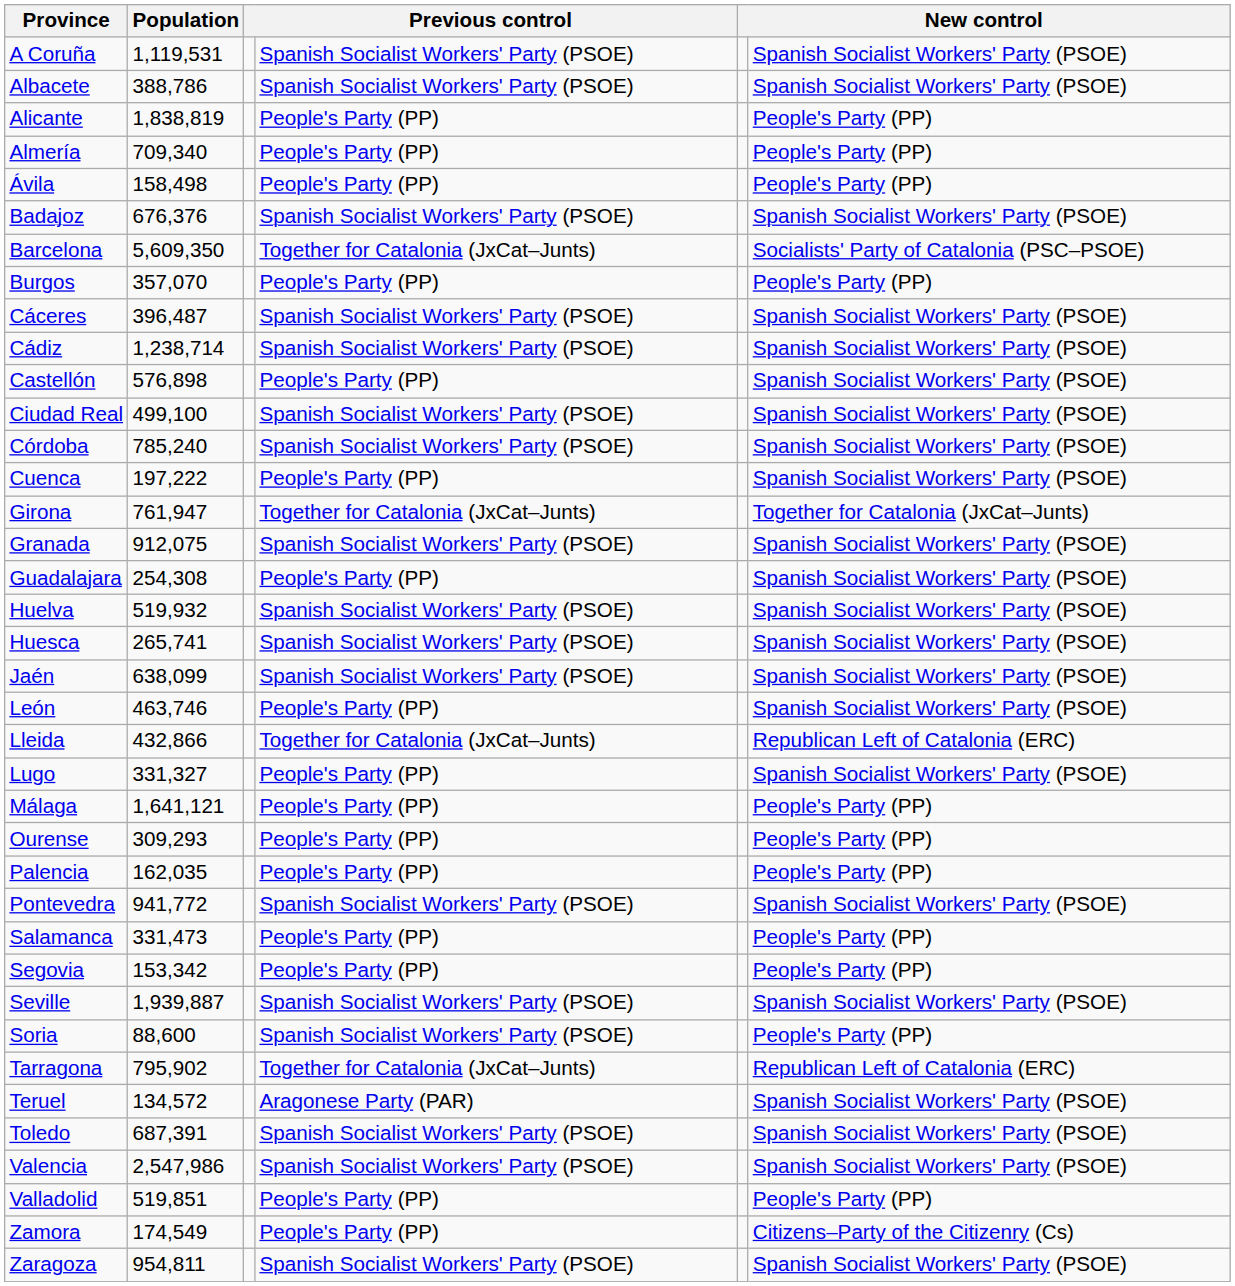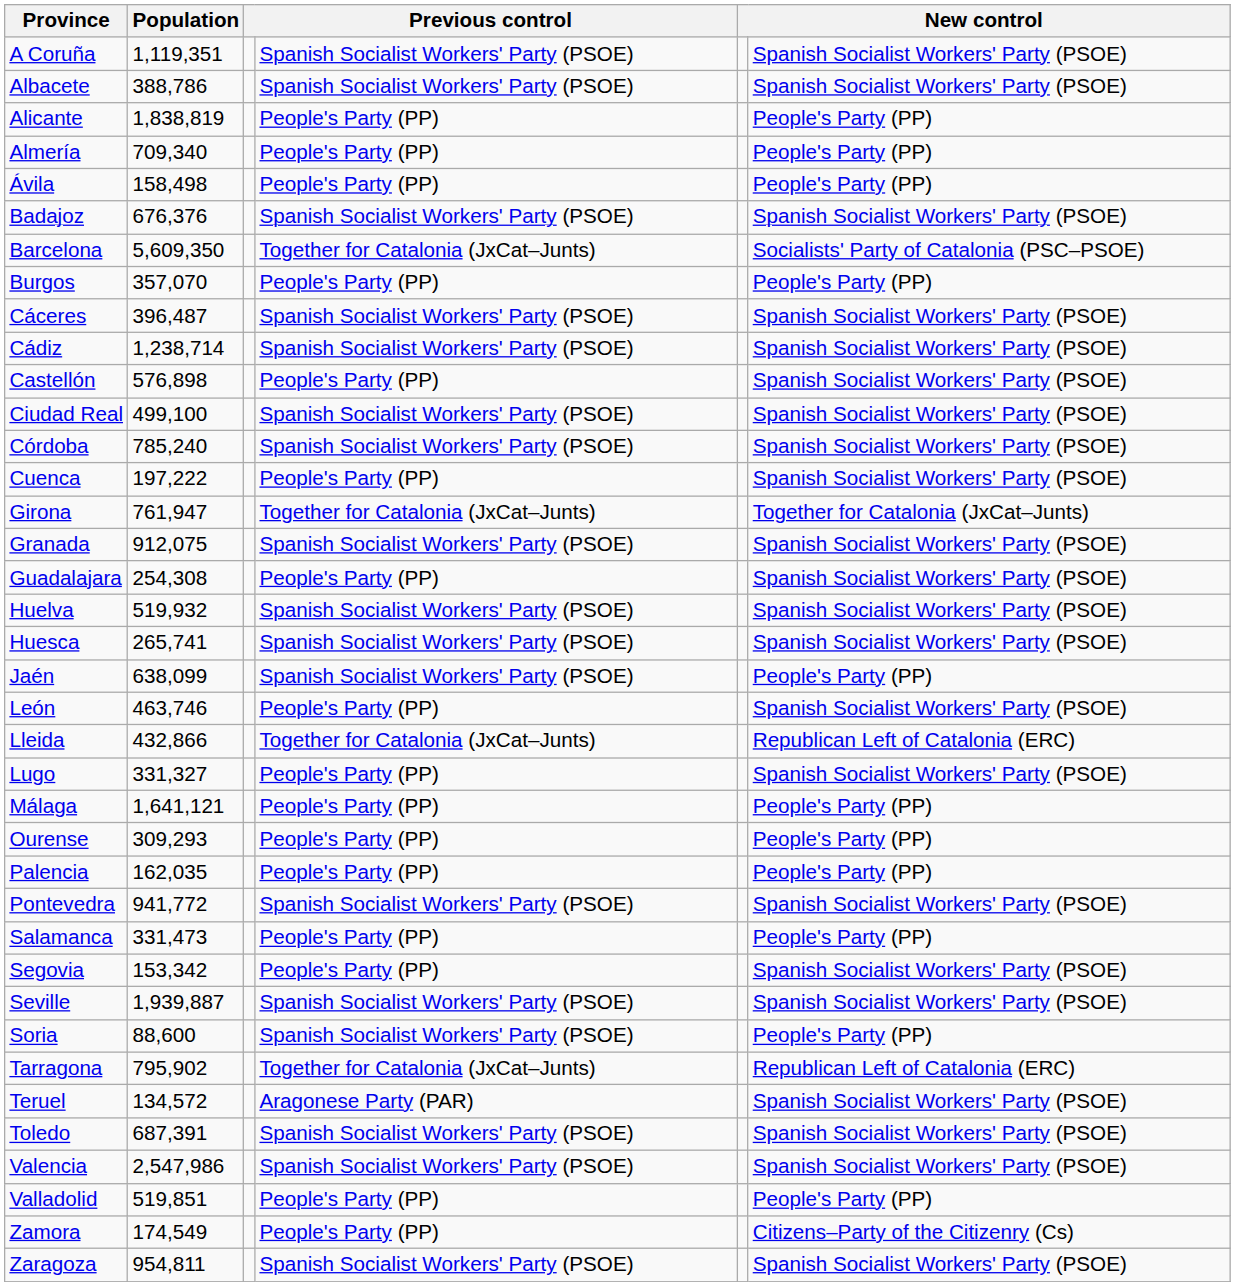(178, 53) 1,119,531 -> (178, 53) 1,119,351
(940, 675) Spanish Socialist Workers' Party (PSOE) -> (842, 675) People's Party (PP)
(842, 970) People's Party (PP) -> (940, 970) Spanish Socialist Workers' Party (PSOE)
